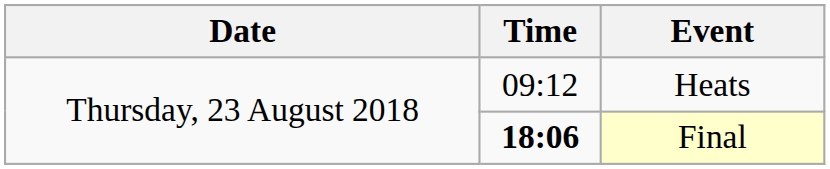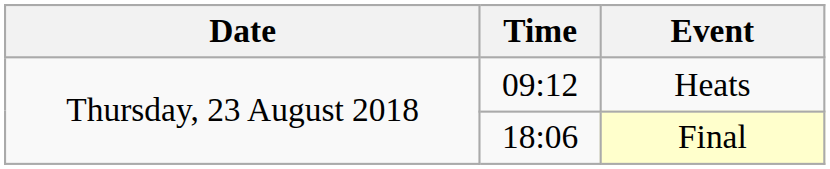(540, 137) bold -> (540, 137) normal
